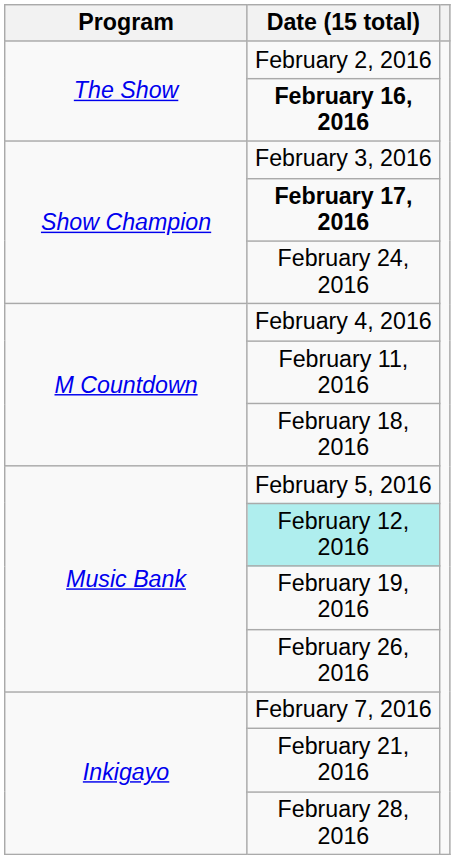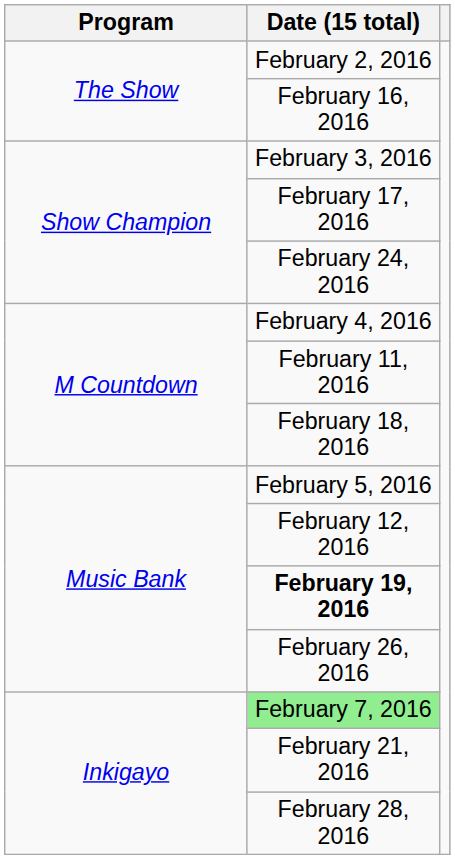(343, 109) bold -> (343, 109) normal
(343, 209) bold -> (343, 209) normal
(343, 534) paleturquoise background -> (343, 534) no background
(343, 597) normal -> (343, 597) bold
(343, 710) no background -> (343, 710) lightgreen background
